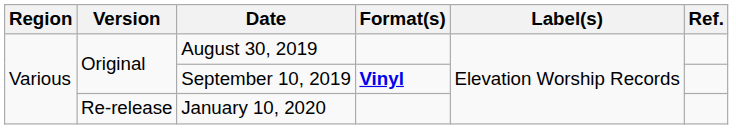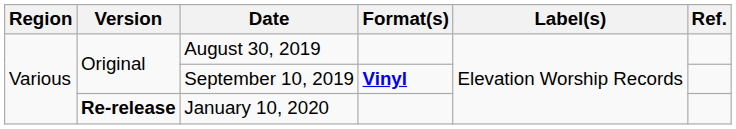(127, 108) normal -> (128, 108) bold
